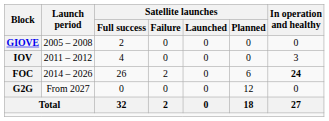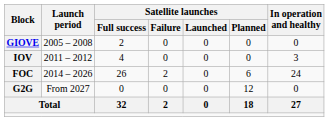(296, 74) bold -> (296, 74) normal
